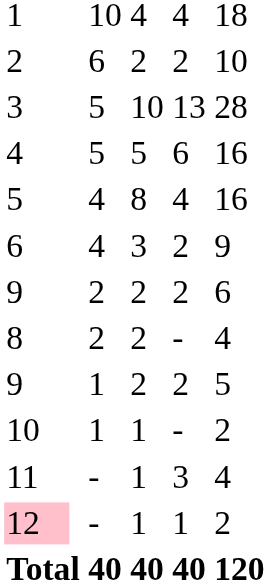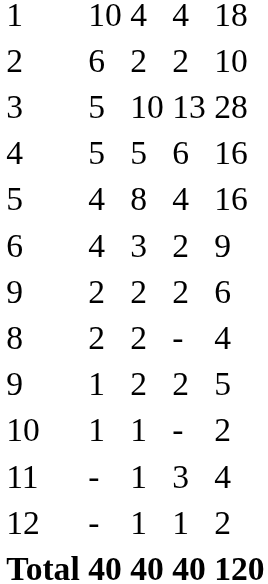(23, 522) pink background -> (23, 522) no background
